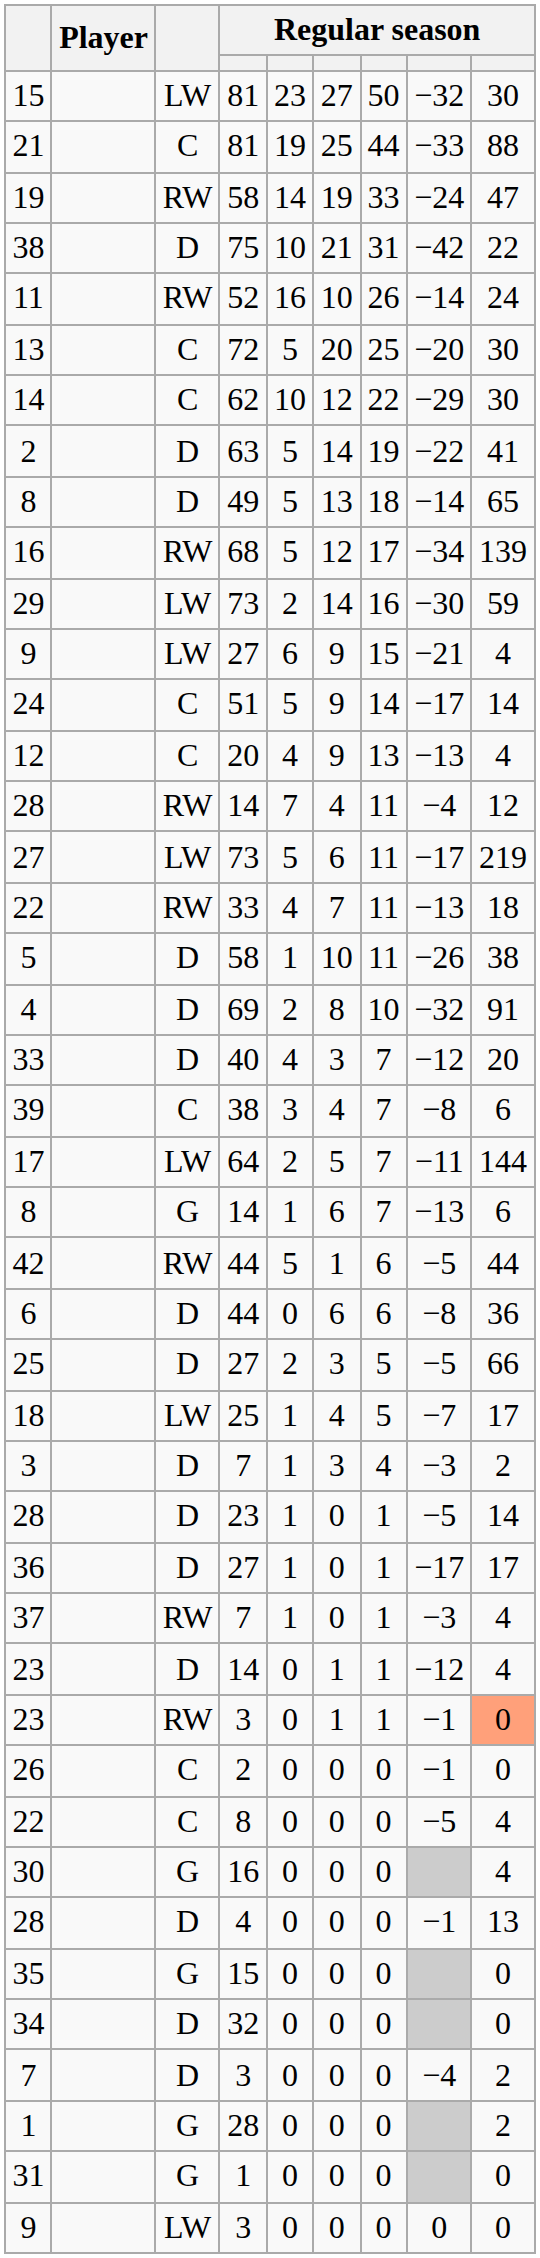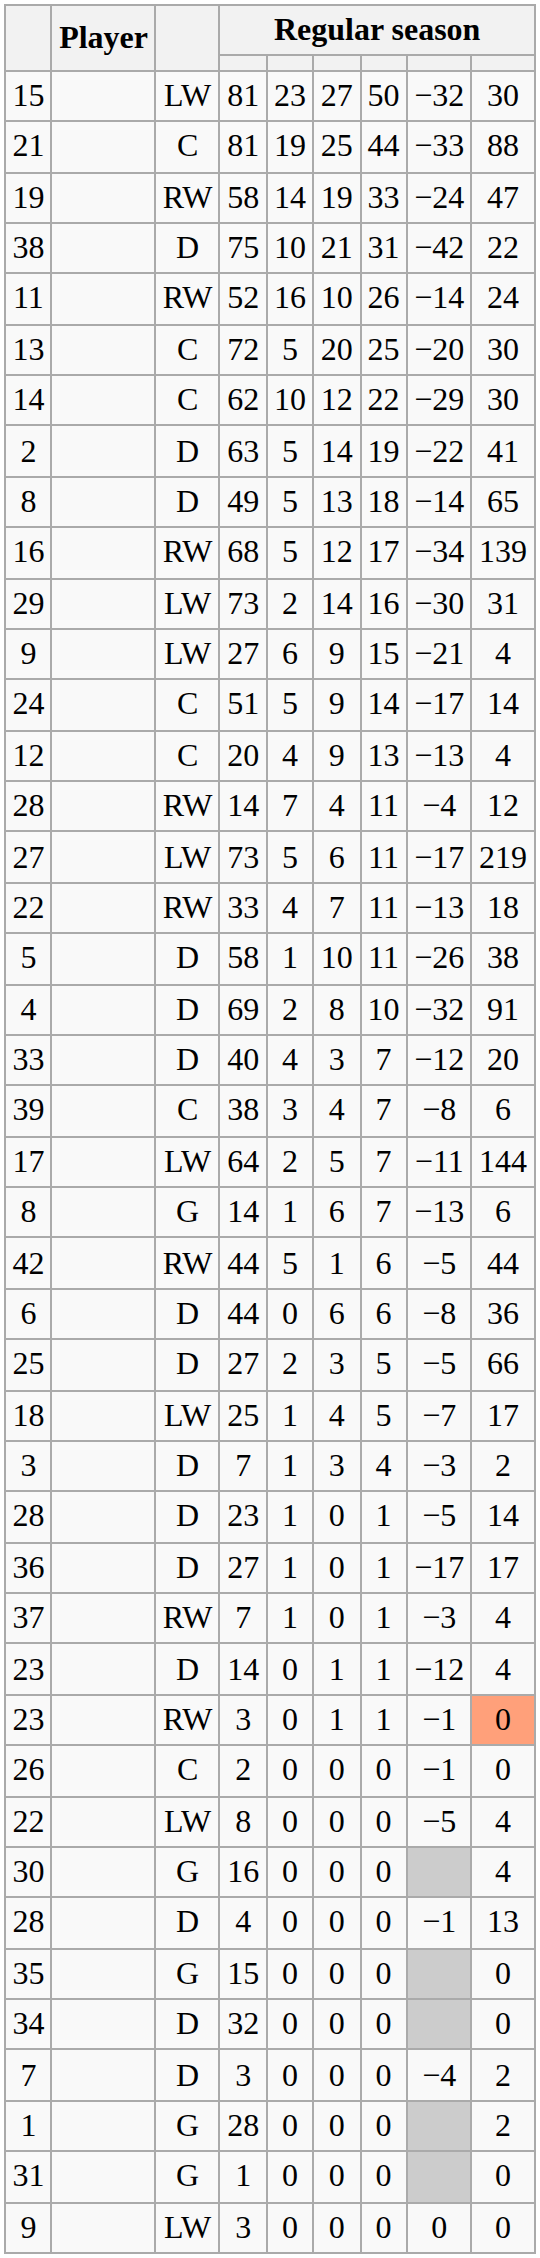(503, 602) 59 -> (503, 602) 31
(188, 1820) C -> (188, 1820) LW
